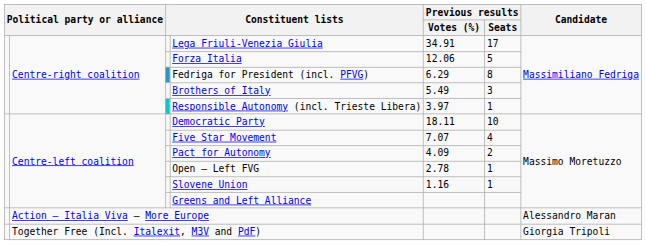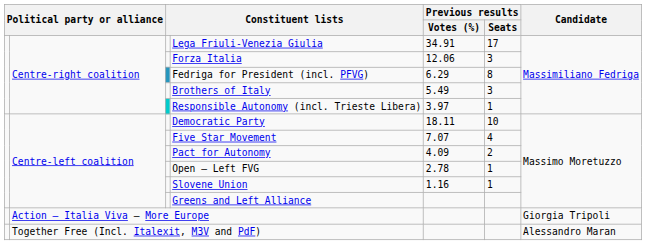(490, 59) 5 -> (490, 59) 3
(569, 216) Alessandro Maran -> (567, 216) Giorgia Tripoli
(567, 232) Giorgia Tripoli -> (569, 232) Alessandro Maran
